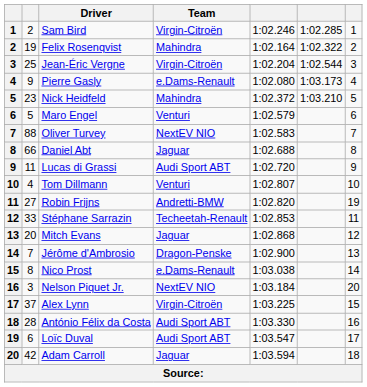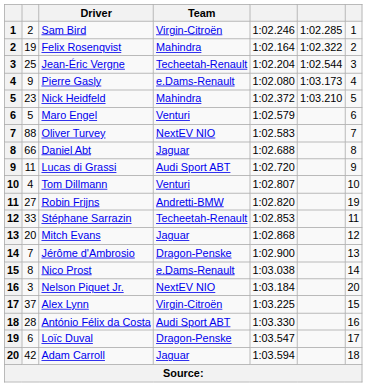(189, 64) Virgin-Citroën -> (202, 64) Techeetah-Renault
(193, 338) Audi Sport ABT -> (194, 338) Dragon-Penske
